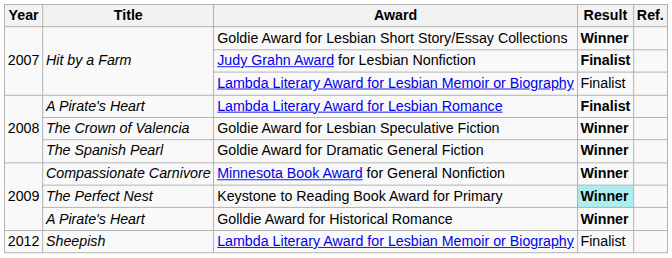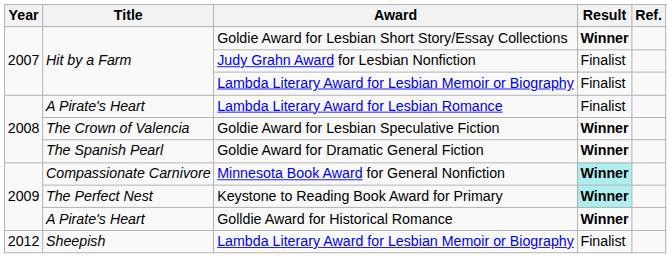(605, 60) bold -> (603, 60) normal
(605, 106) bold -> (603, 106) normal
(605, 173) no background -> (605, 173) paleturquoise background
